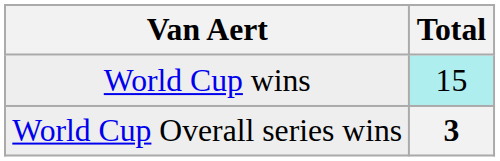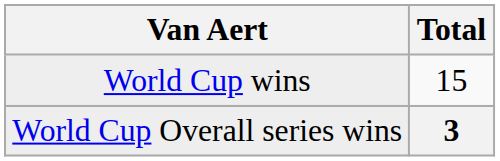(451, 79) paleturquoise background -> (451, 79) no background
